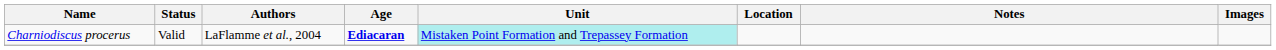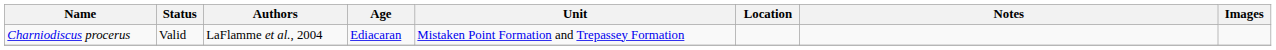(376, 34) bold -> (376, 34) normal
(554, 34) paleturquoise background -> (551, 34) no background
